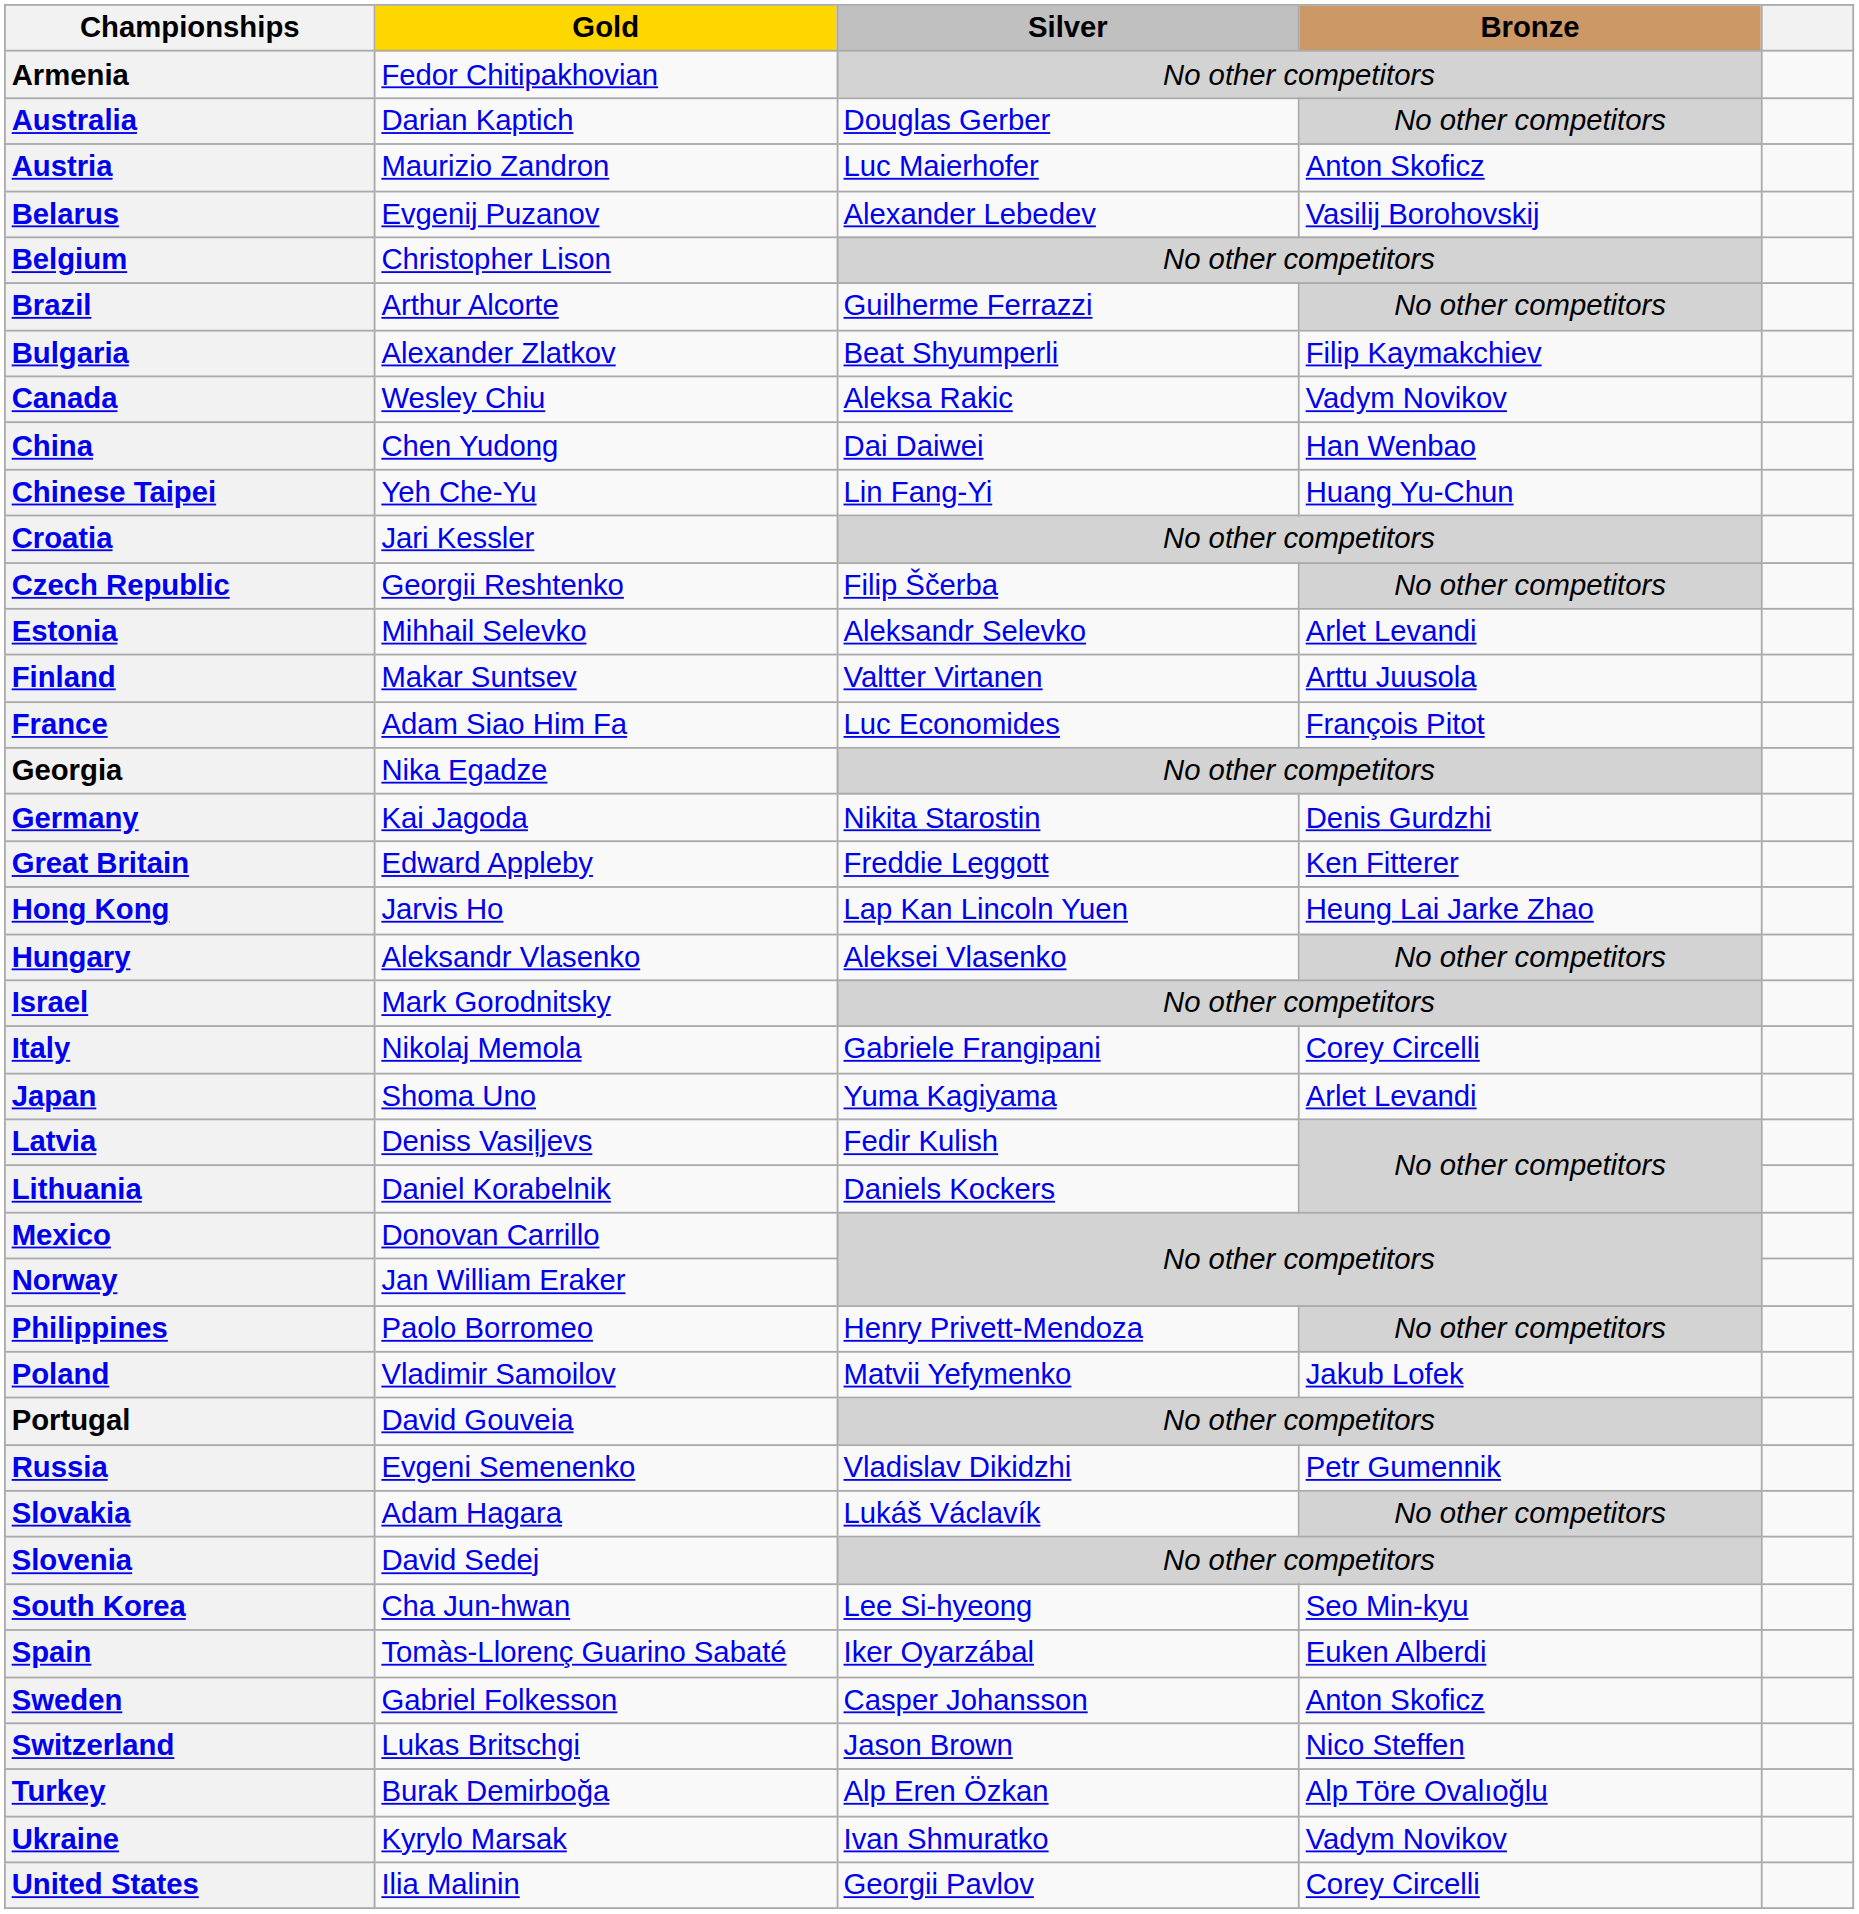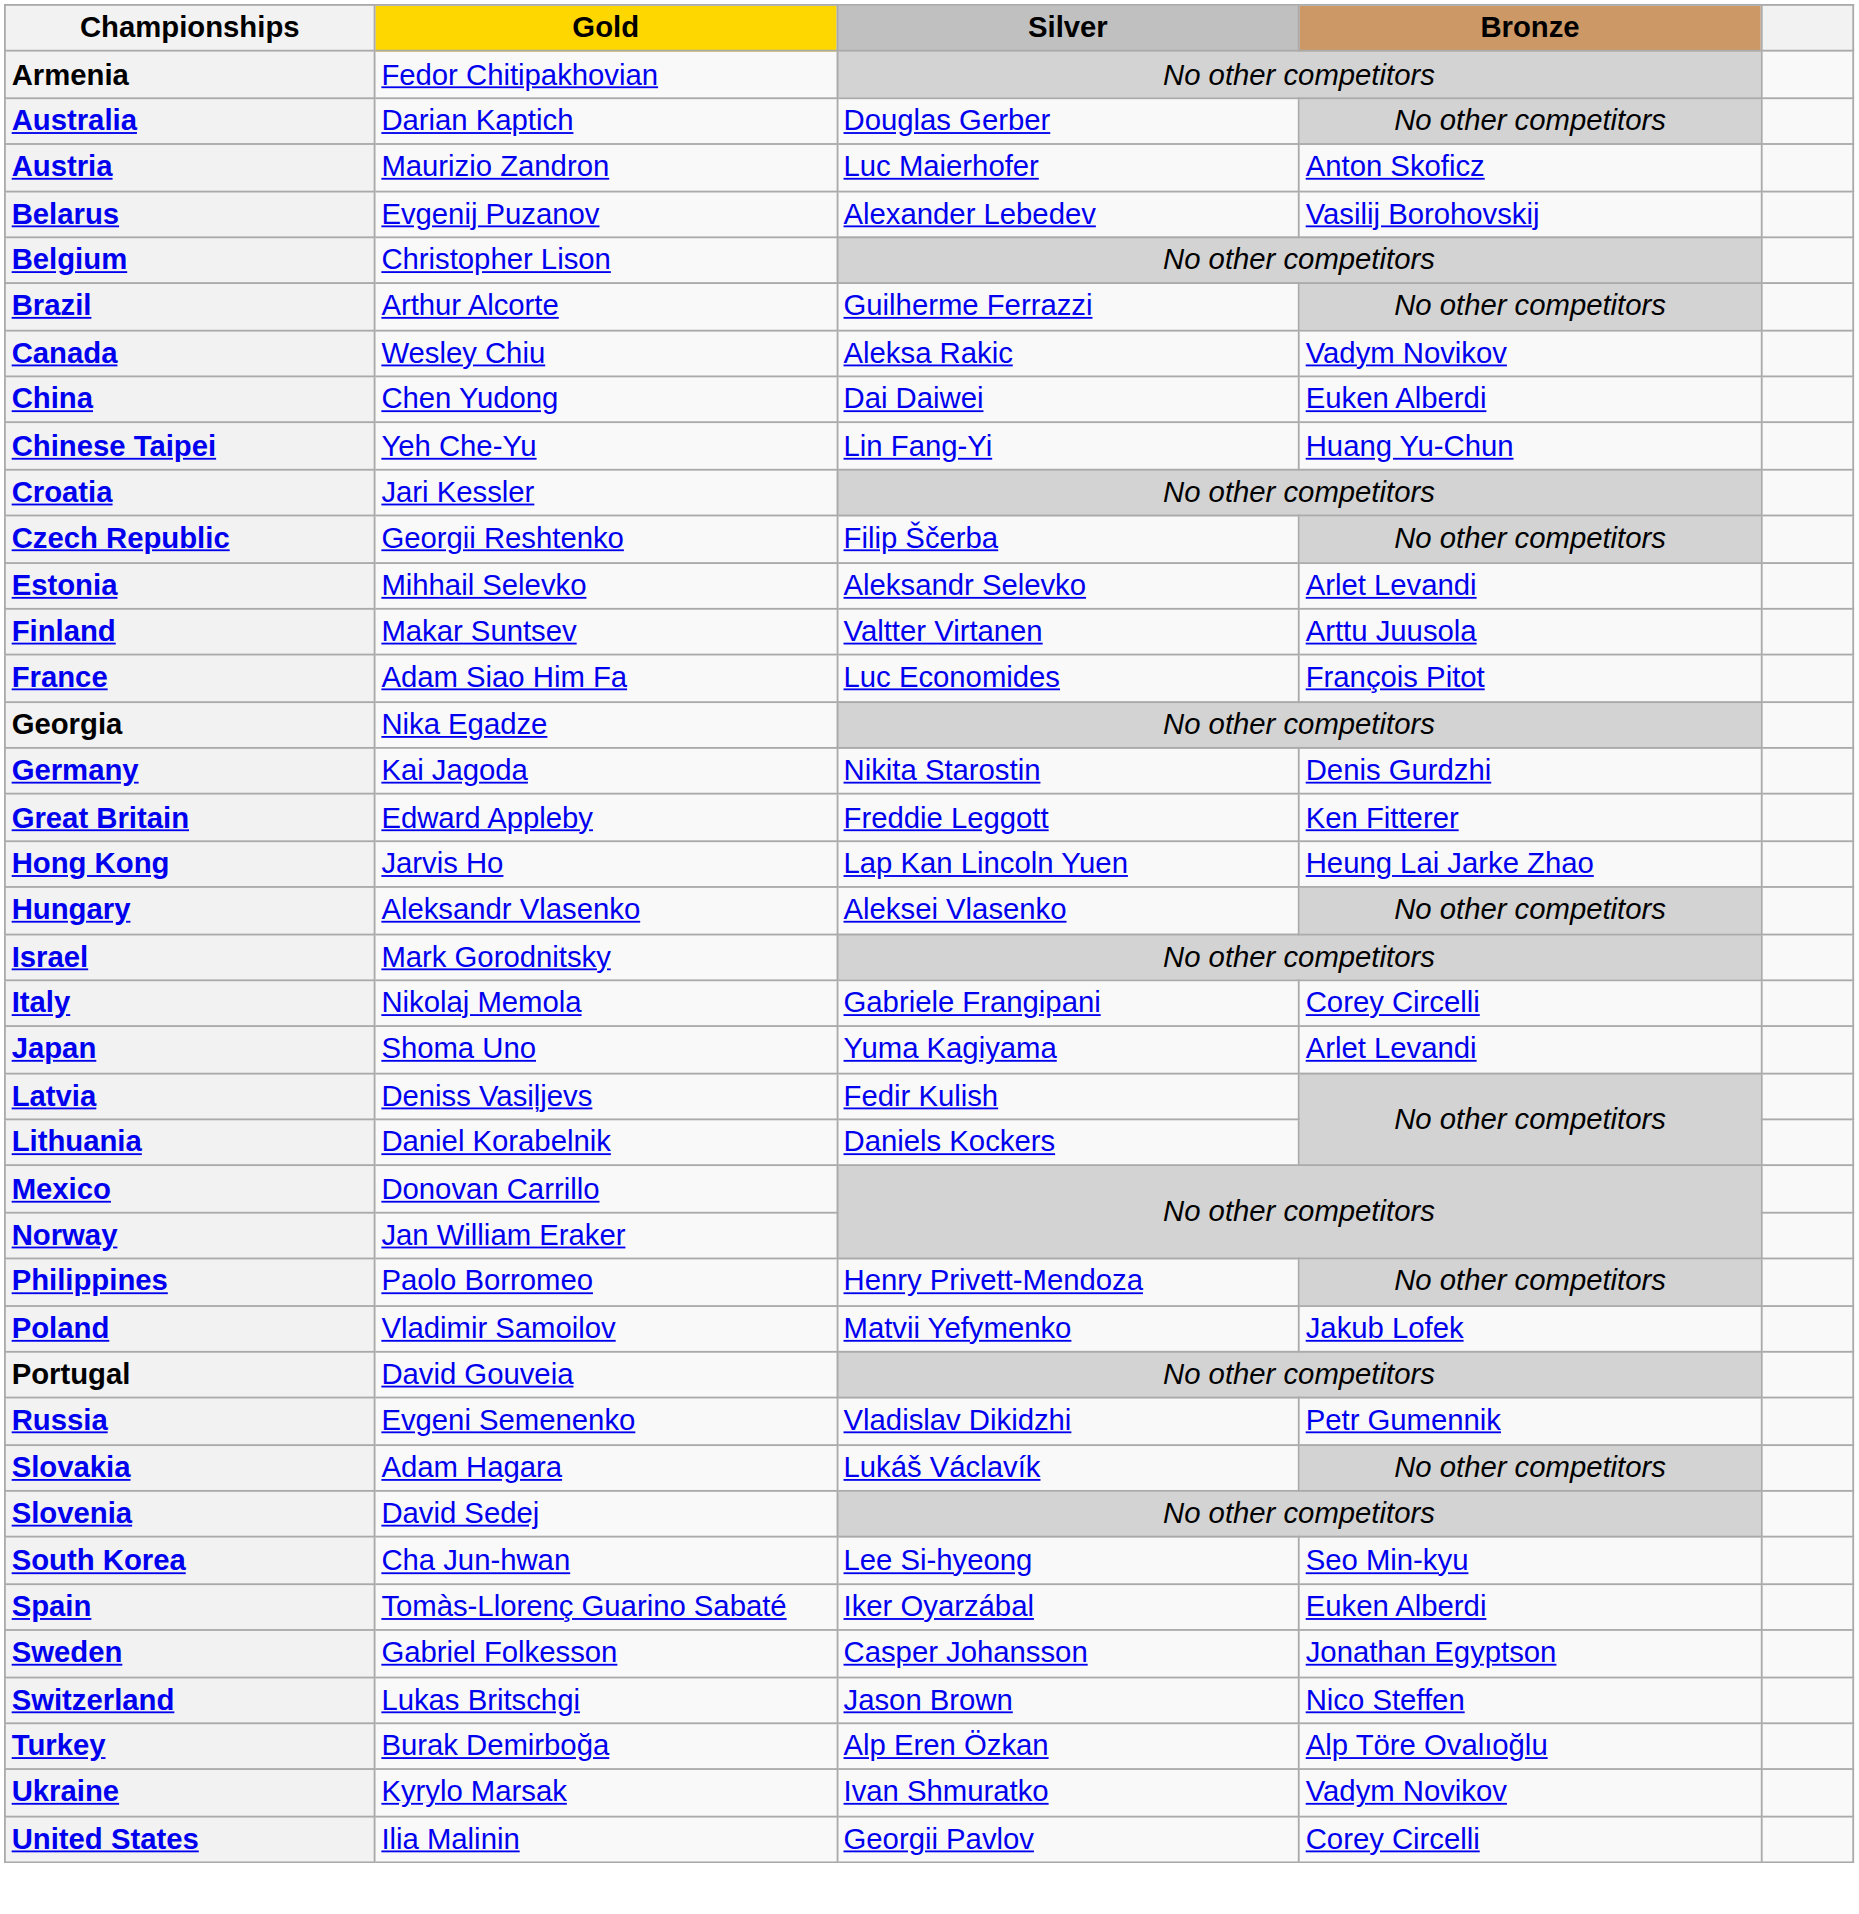- row: (70, 352)
(1391, 445) Han Wenbao -> (1396, 399) Euken Alberdi
(1395, 1699) Anton Skoficz -> (1431, 1652) Jonathan Egyptson
